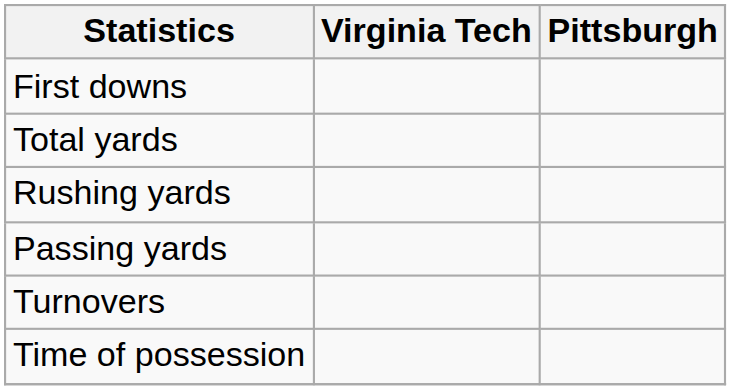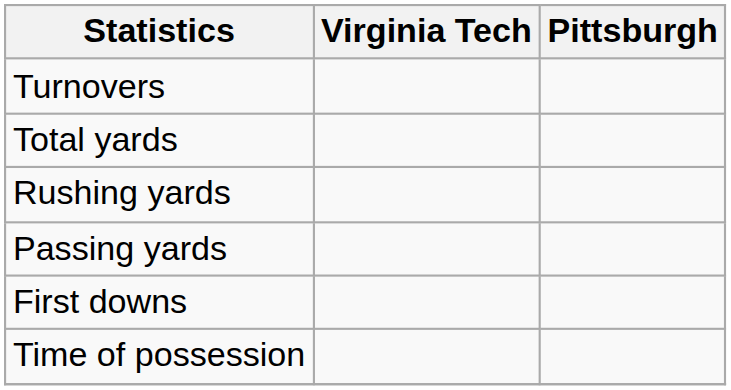rows swapped: (100, 85) <-> (89, 301)
